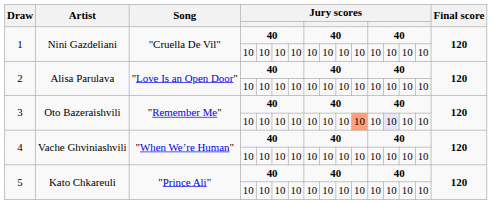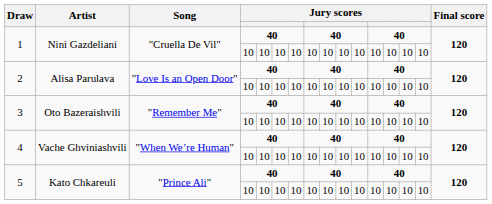(360, 121) lightsalmon background -> (360, 121) no background
(391, 121) lavender background -> (391, 121) no background
